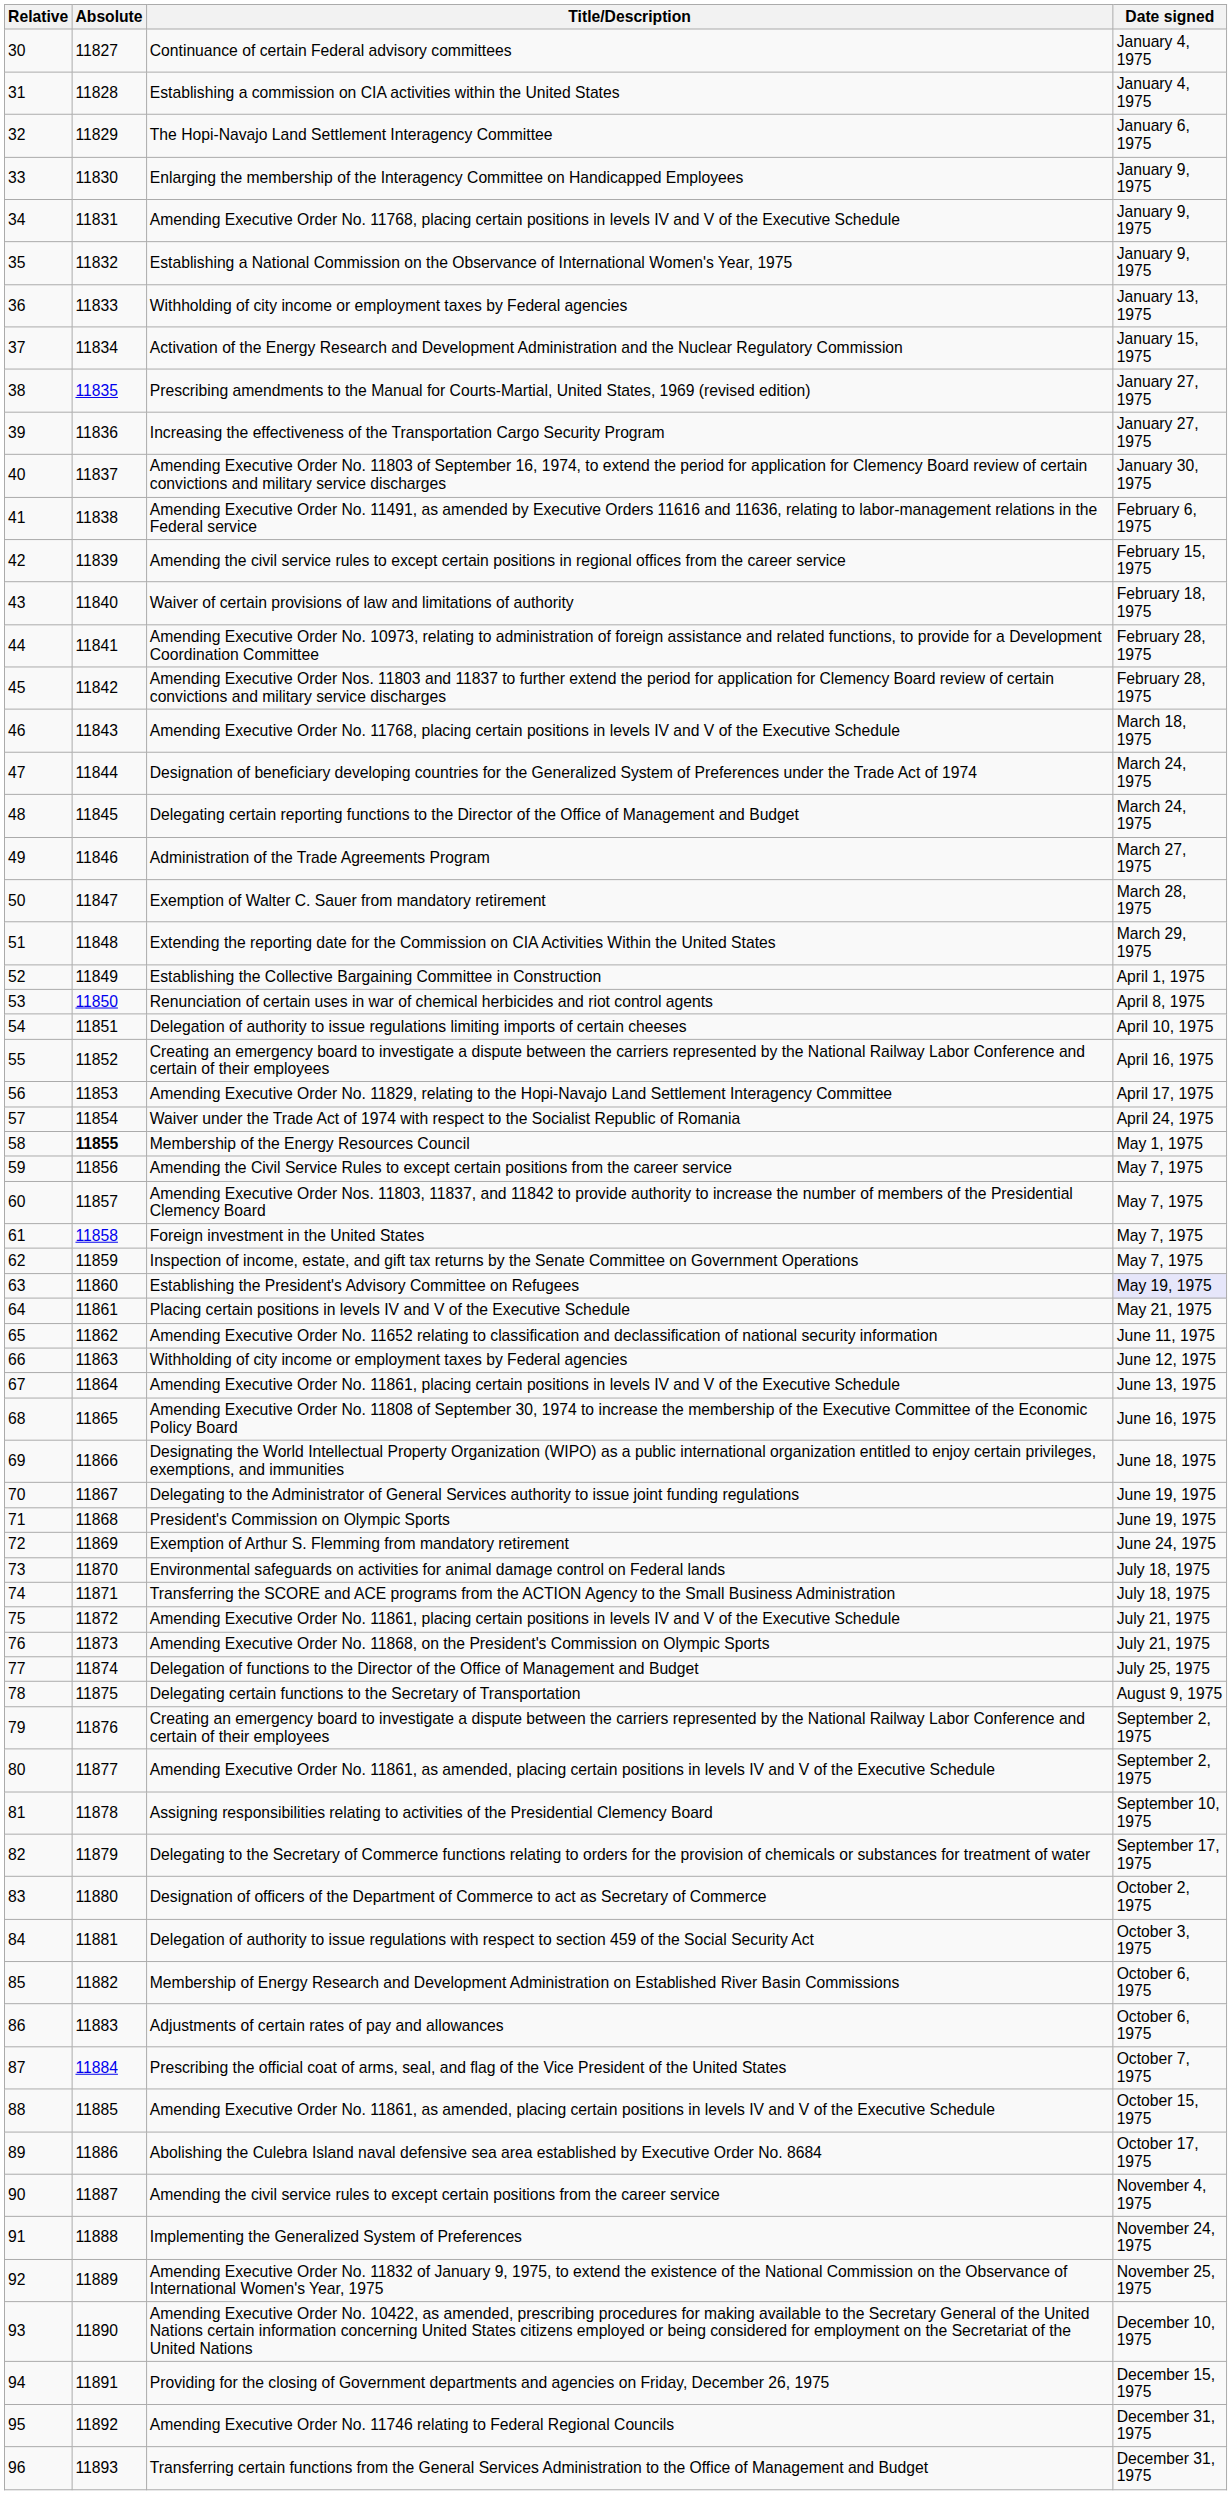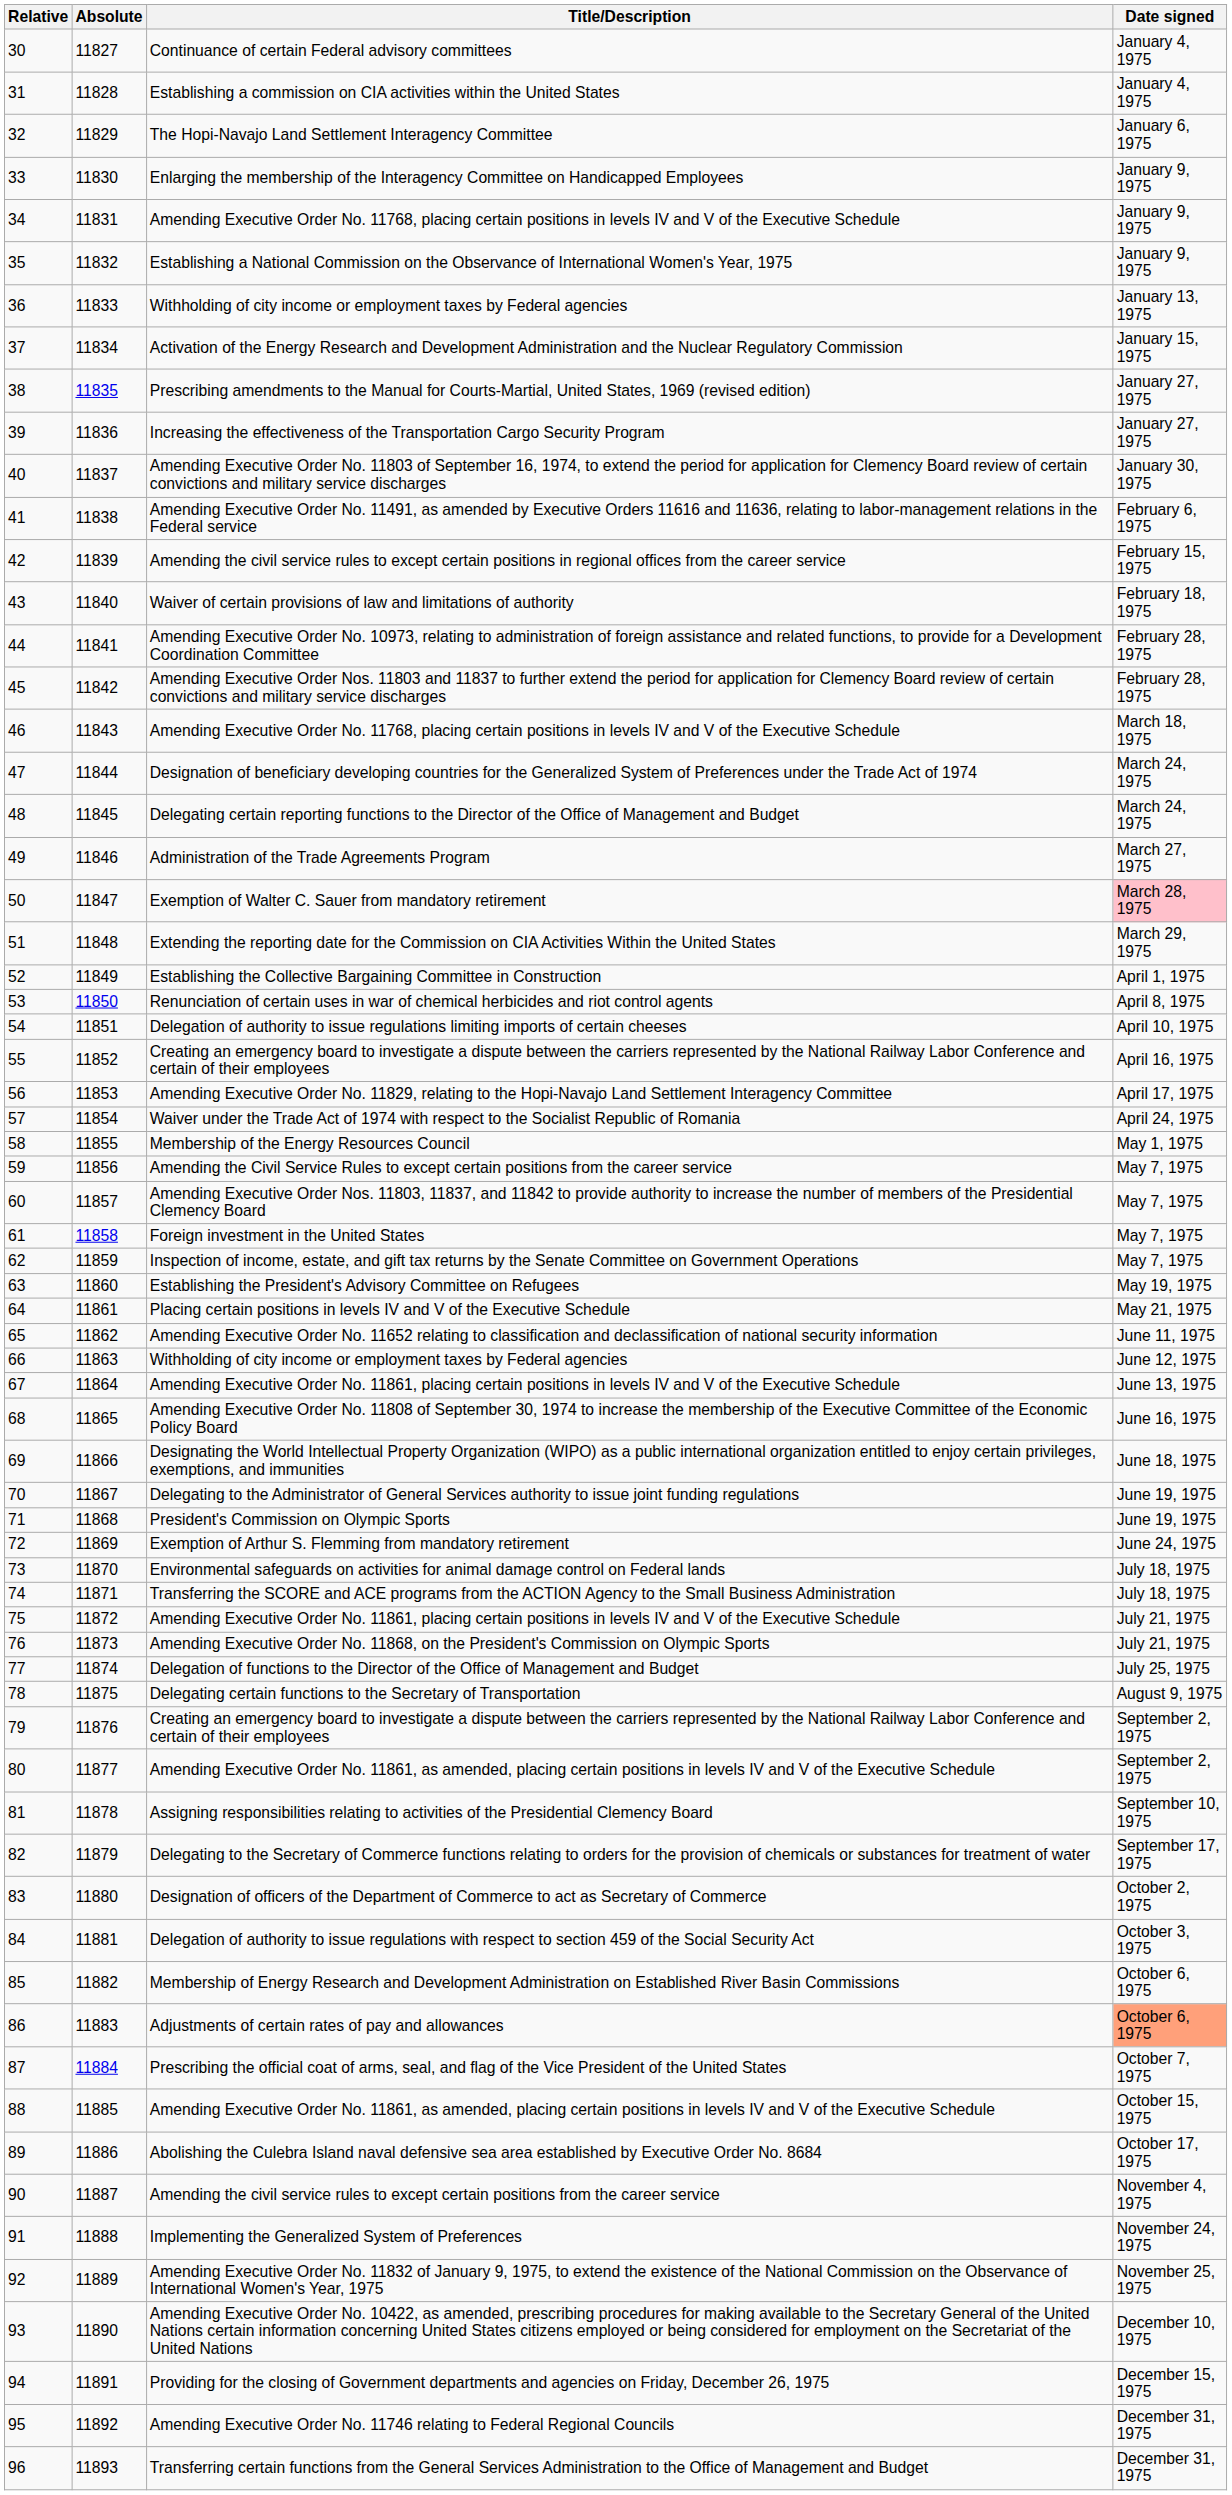(1151, 900) no background -> (1151, 900) pink background
(97, 1143) bold -> (97, 1143) normal
(1164, 1285) lavender background -> (1164, 1285) no background
(1153, 2025) no background -> (1153, 2025) lightsalmon background
